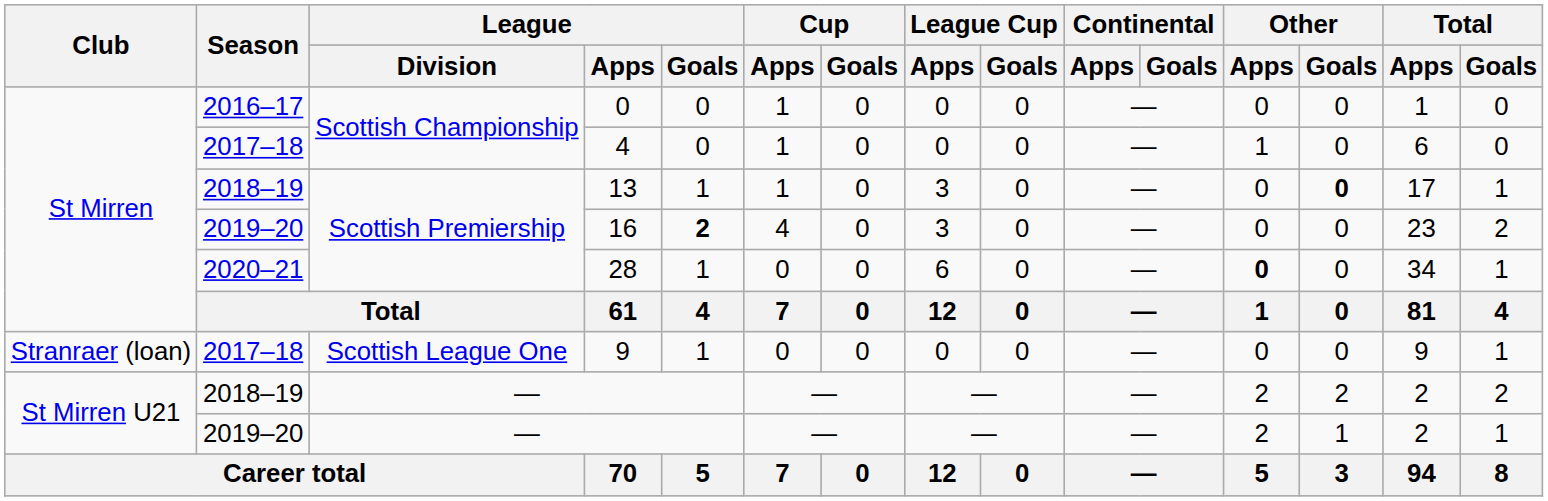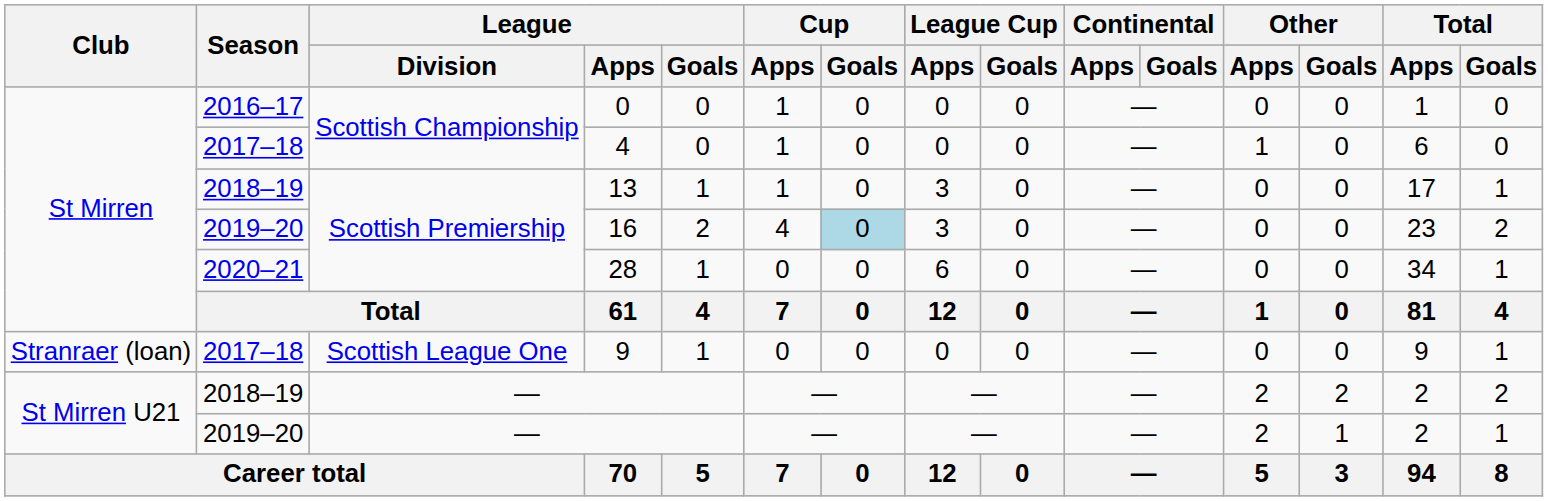(1342, 188) bold -> (1342, 188) normal
(703, 229) bold -> (703, 229) normal
(862, 229) no background -> (862, 229) lightblue background
(1262, 270) bold -> (1262, 270) normal
